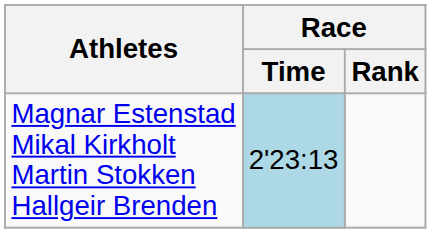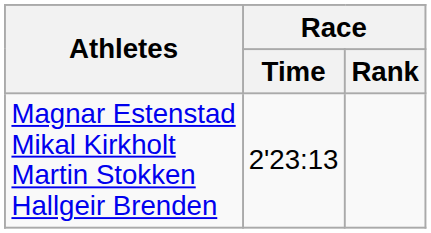(294, 161) lightblue background -> (294, 161) no background
